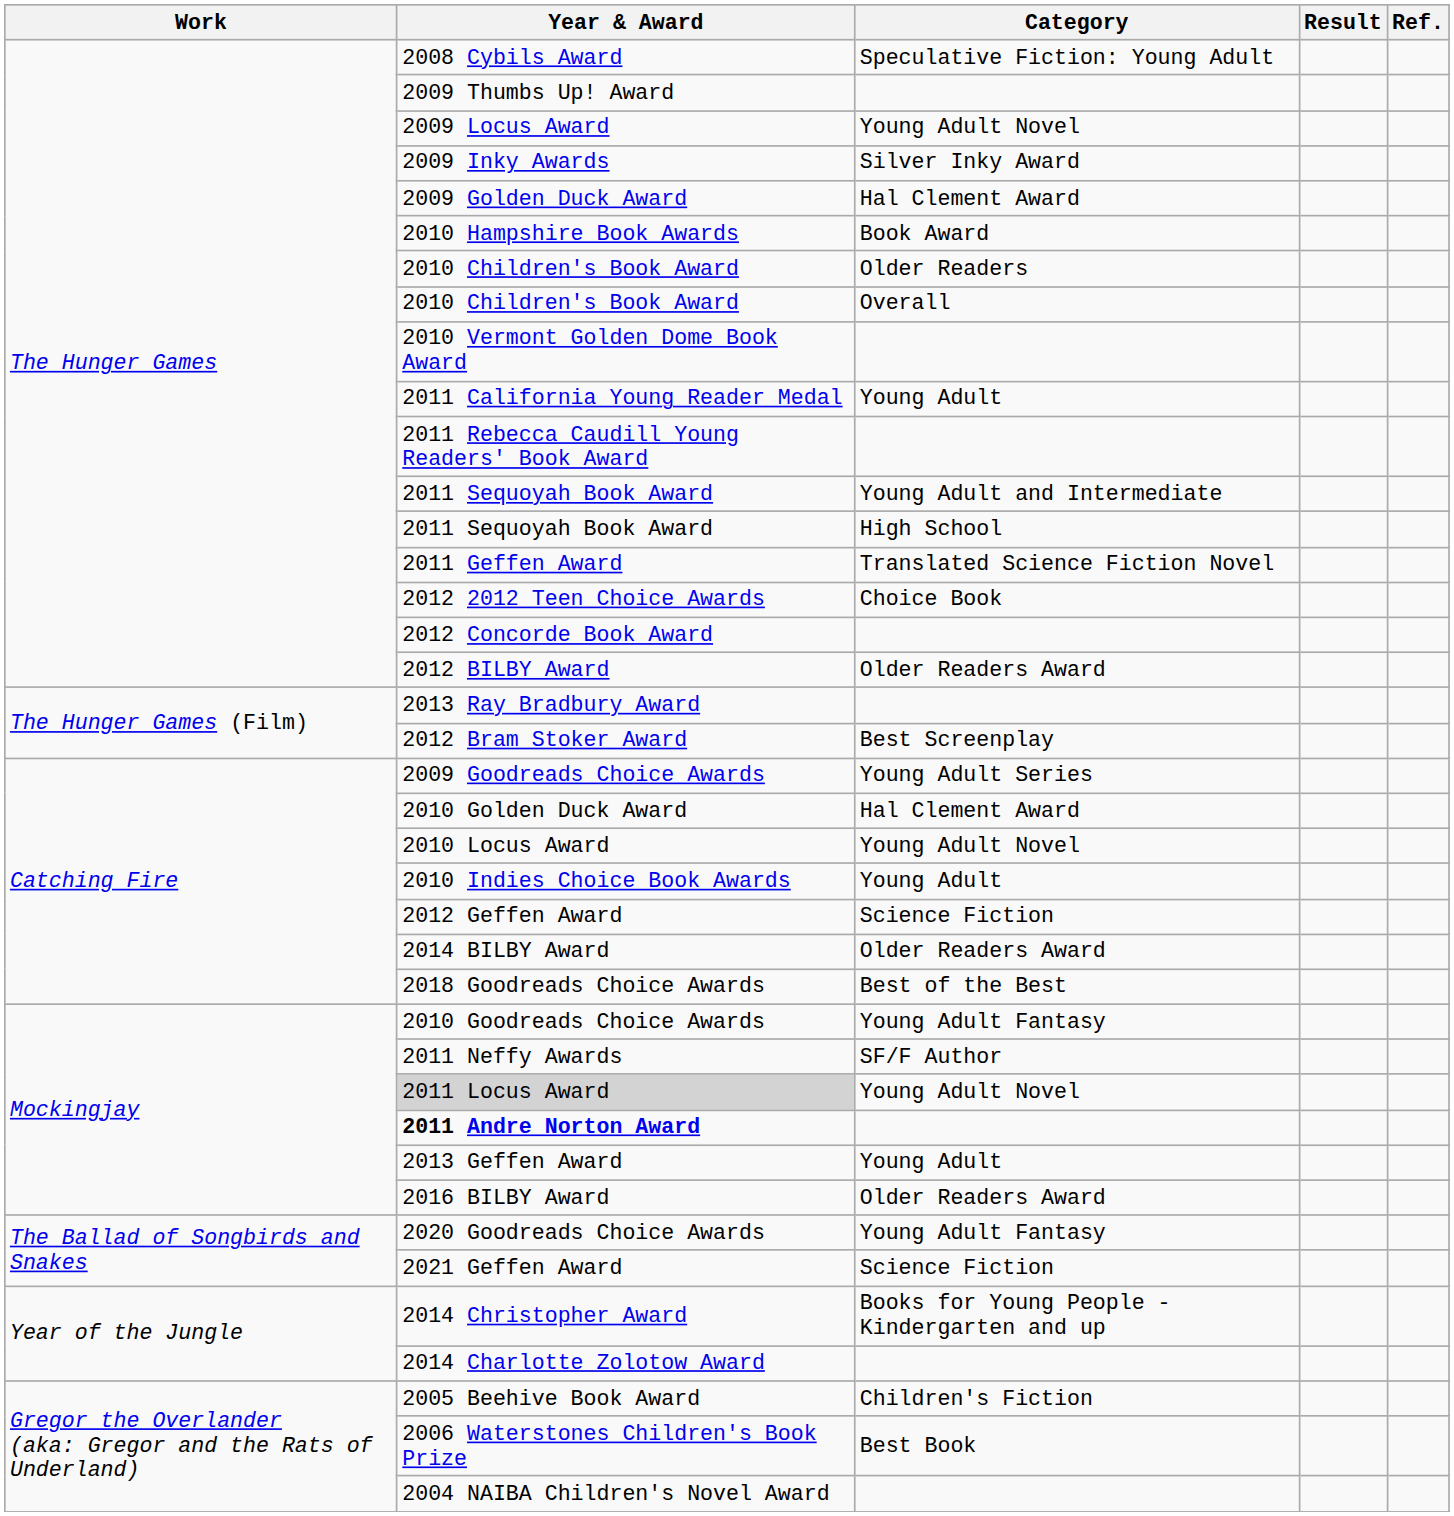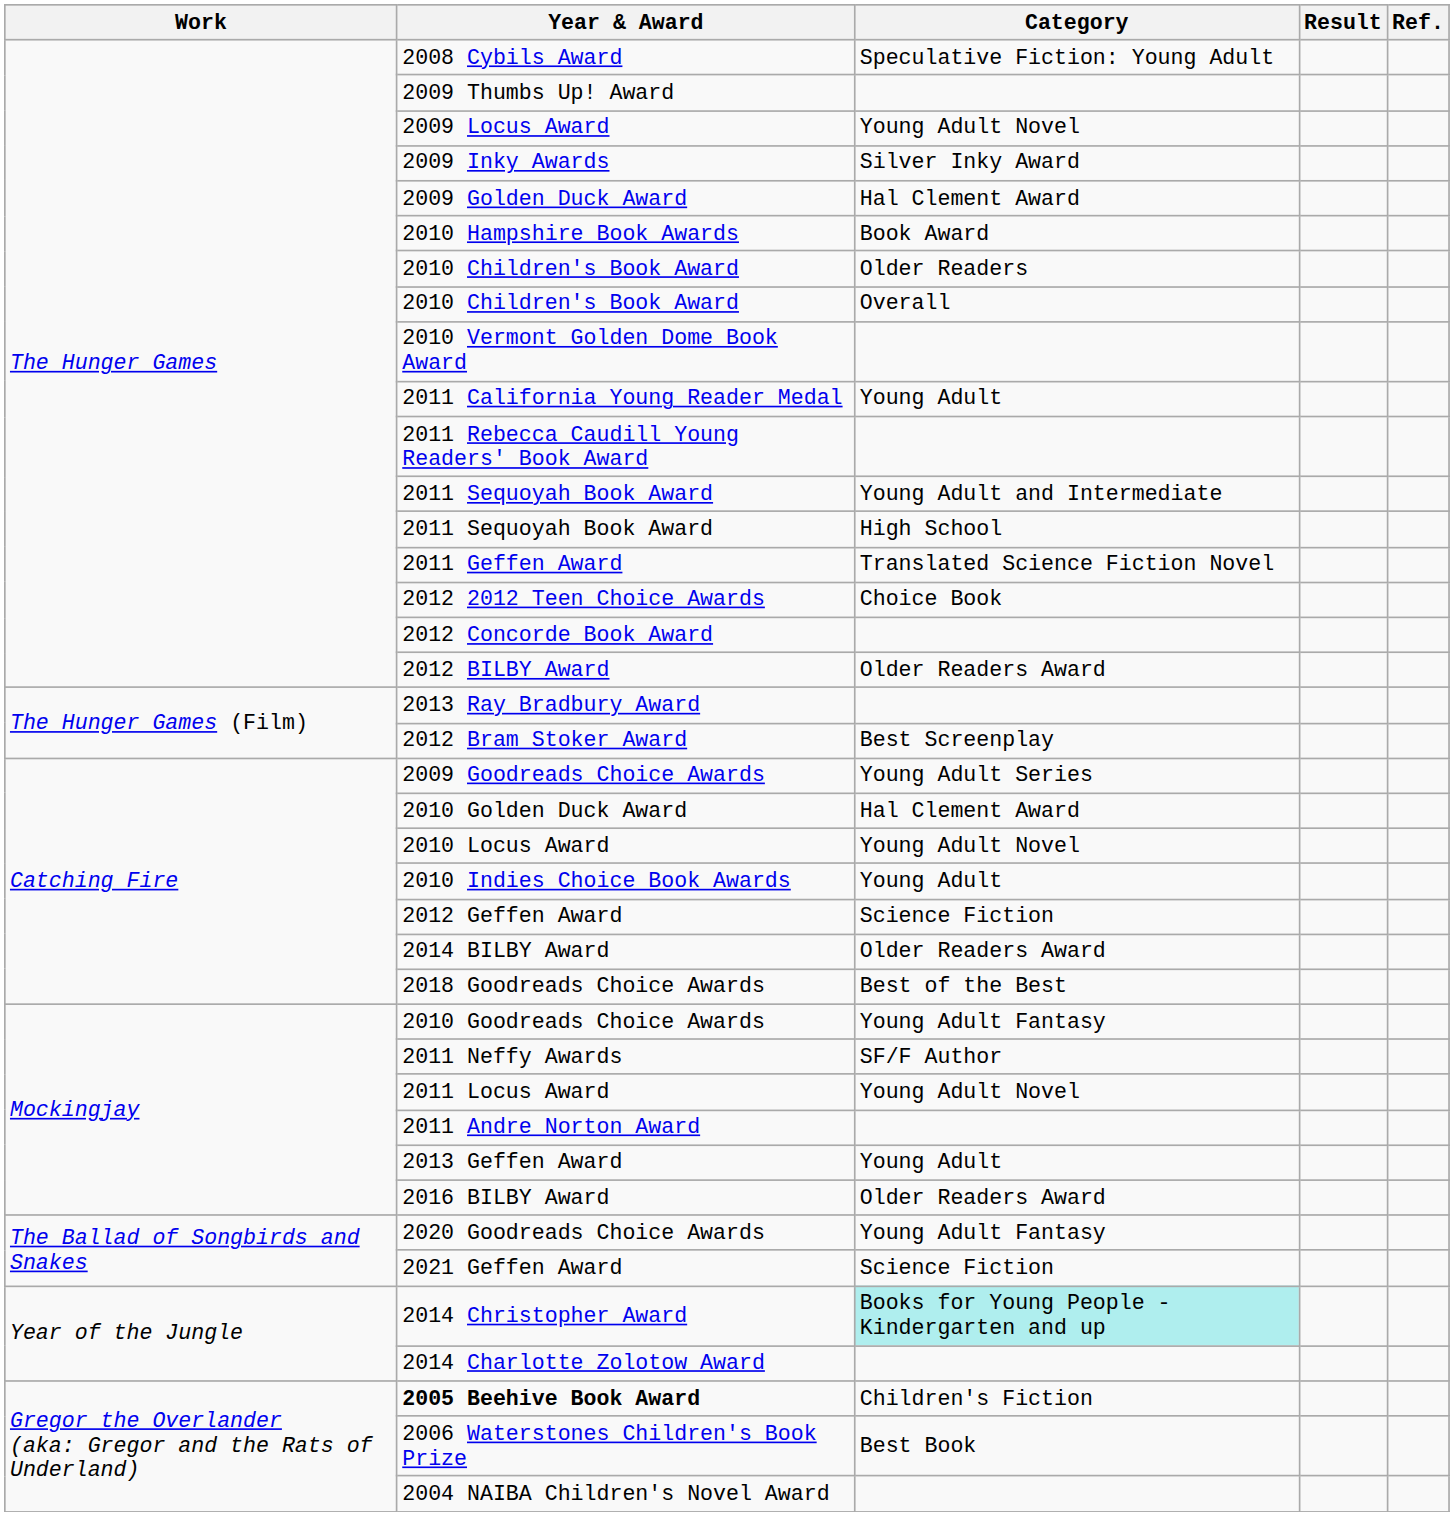(506, 1092) lightgrey background -> (506, 1092) no background
(551, 1127) bold -> (551, 1127) normal
(1015, 1316) no background -> (1015, 1316) paleturquoise background
(551, 1398) normal -> (551, 1398) bold
